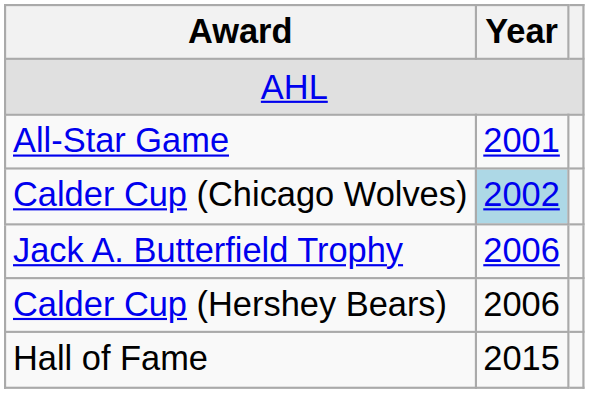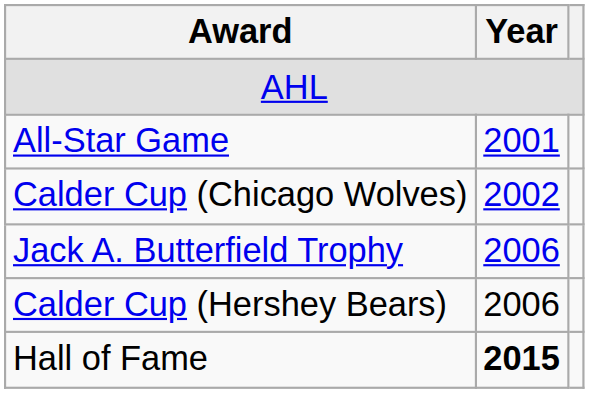(522, 195) lightblue background -> (522, 195) no background
(522, 359) normal -> (522, 359) bold
